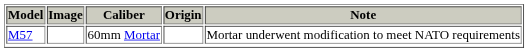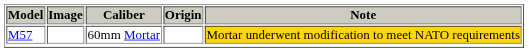(363, 34) no background -> (363, 34) gold background
